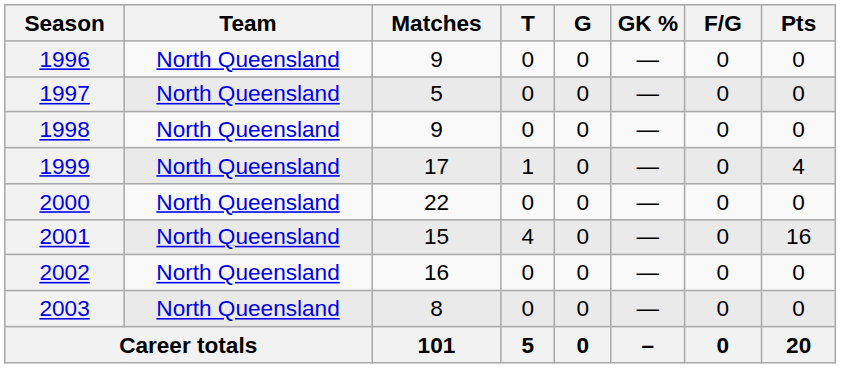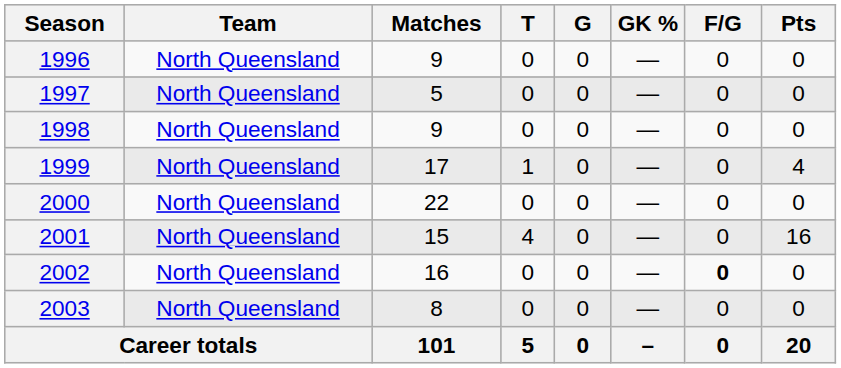(723, 273) normal -> (723, 273) bold
